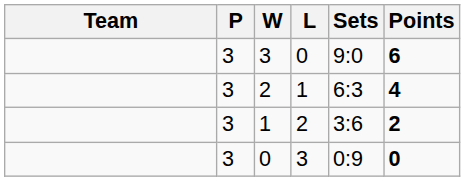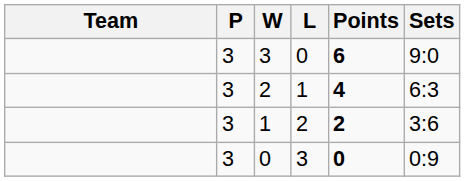columns swapped: (356, 21) <-> (422, 21)
